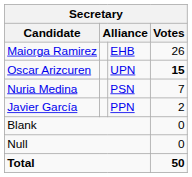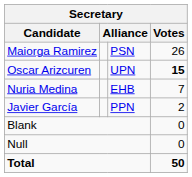(122, 51) EHB -> (122, 51) PSN
(122, 89) PSN -> (122, 89) EHB
